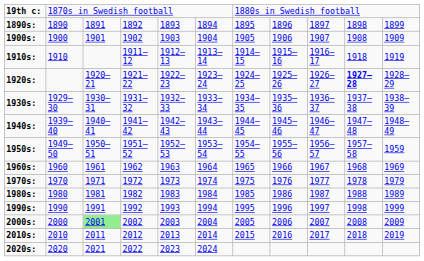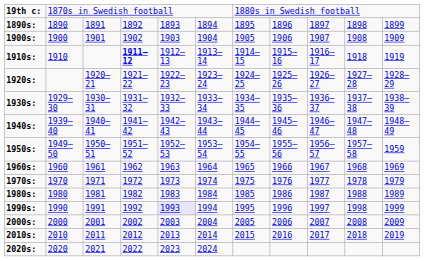(135, 57) normal -> (135, 57) bold
(359, 80) bold -> (359, 80) normal
(170, 208) no background -> (170, 208) lavender background
(95, 222) lightgreen background -> (95, 222) no background
